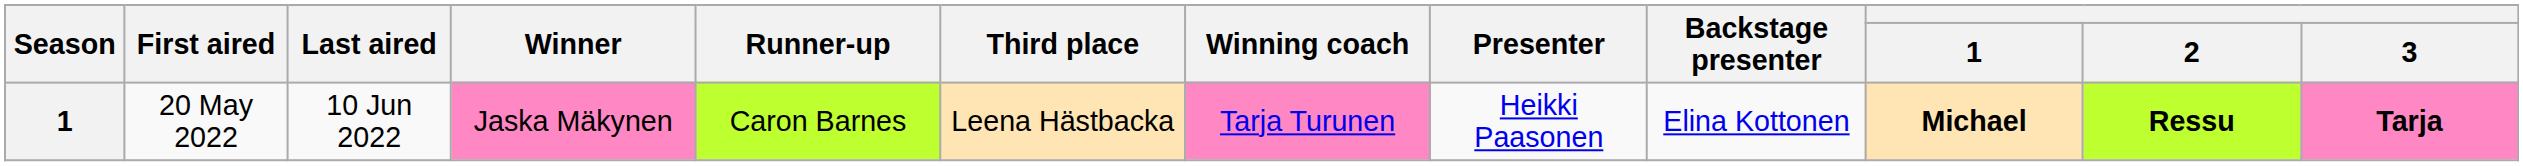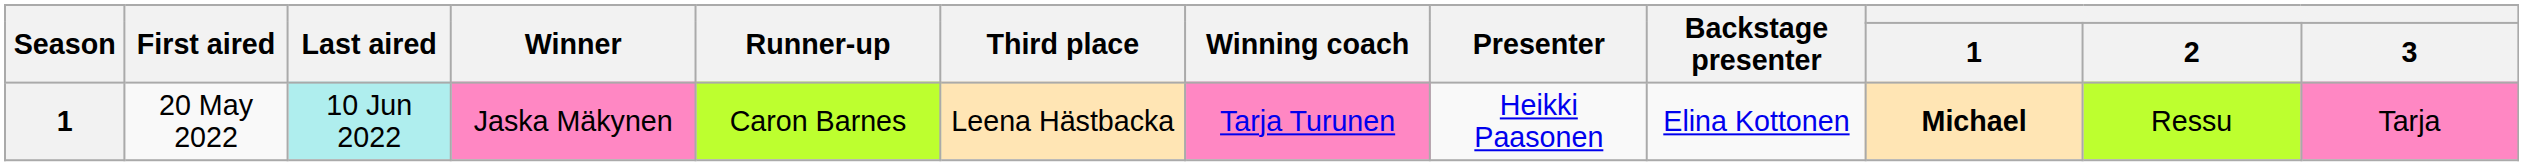(369, 121) no background -> (369, 121) paleturquoise background
(2192, 121) bold -> (2192, 121) normal
(2409, 121) bold -> (2409, 121) normal
